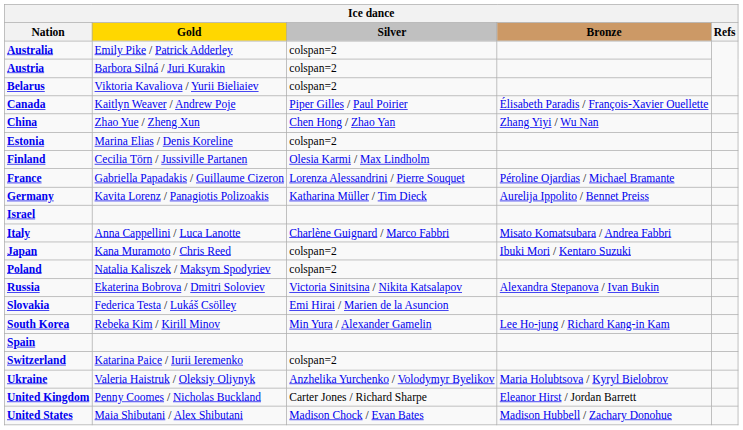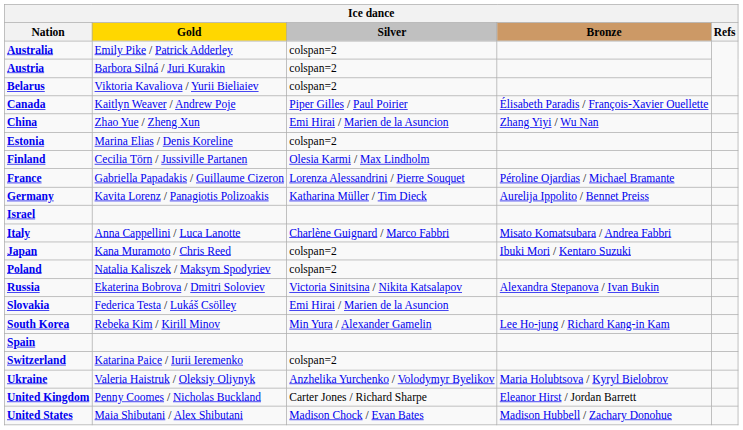(342, 123) Chen Hong / Zhao Yan -> (369, 123) Emi Hirai / Marien de la Asuncion
